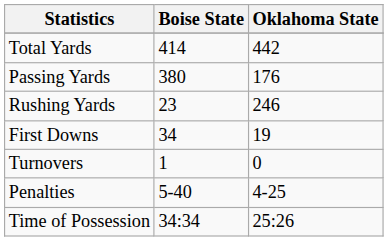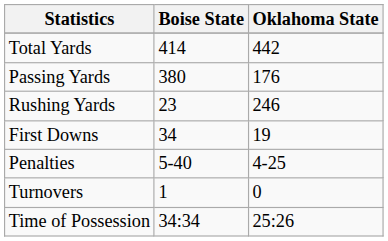rows swapped: (42, 192) <-> (46, 163)
